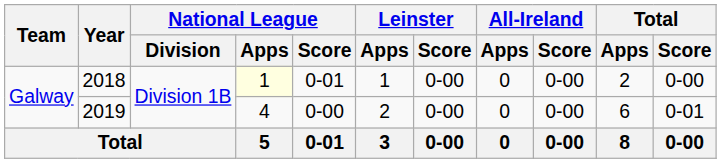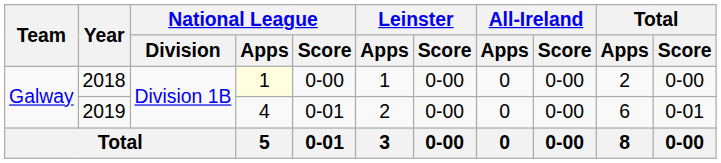(325, 81) 0-01 -> (325, 81) 0-00
(325, 111) 0-00 -> (325, 111) 0-01
